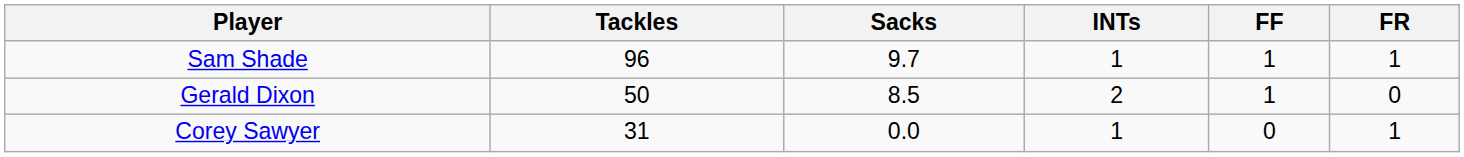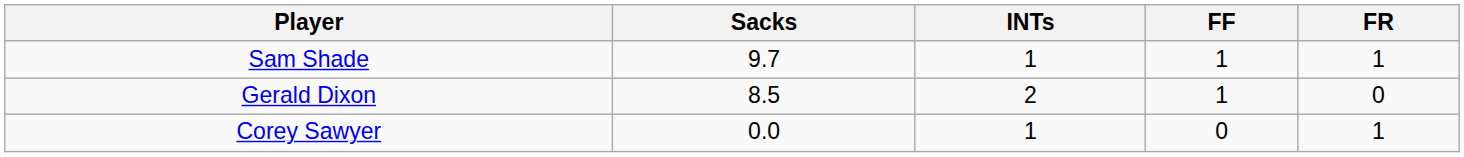- column: (637, 22)
